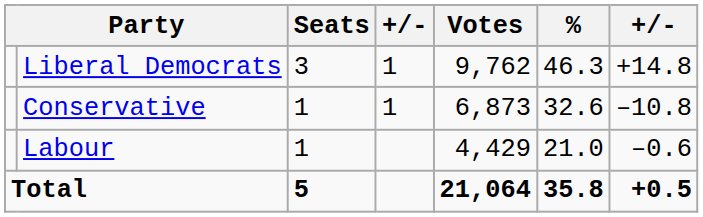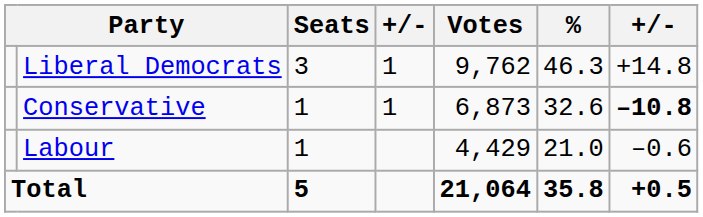(654, 108) normal -> (654, 108) bold
